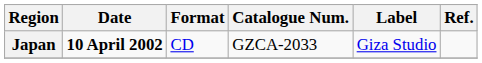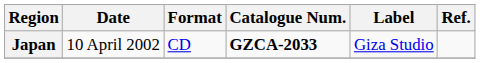(115, 44) bold -> (113, 44) normal
(275, 44) normal -> (273, 44) bold
